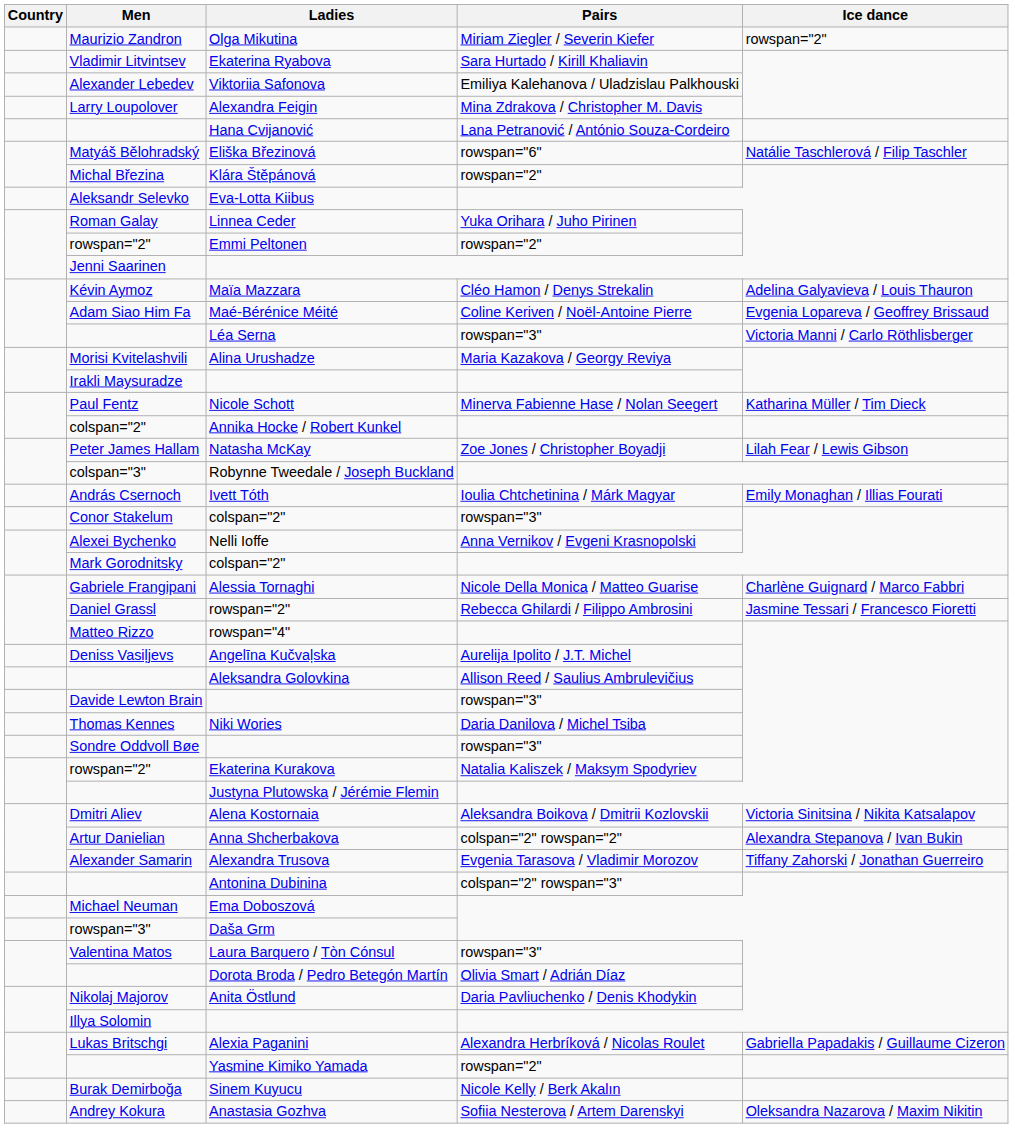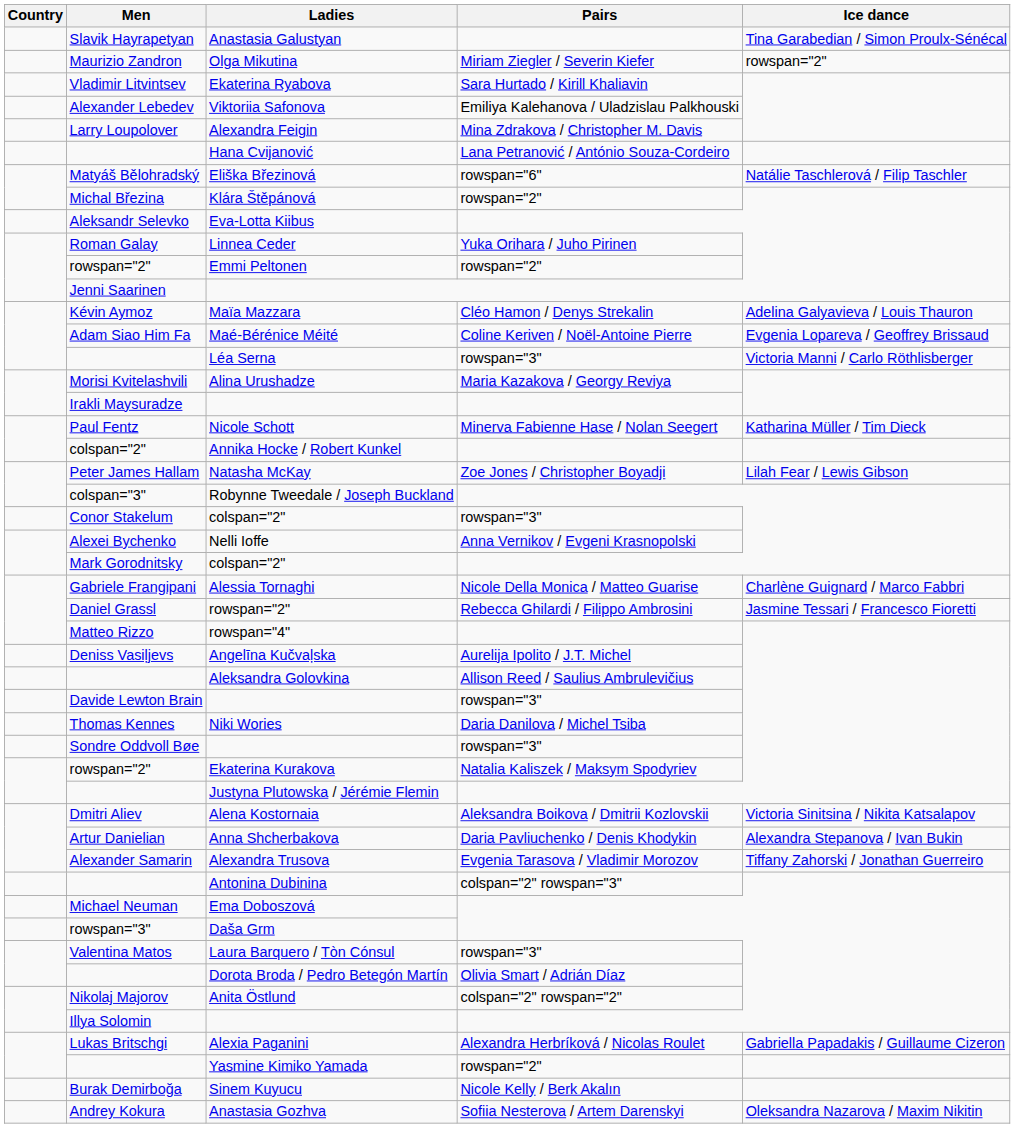+ row: (132, 38)
- row: (125, 495)
(541, 838) colspan="2" rowspan="2" -> (579, 838) Daria Pavliuchenko / Denis Khodykin
(579, 997) Daria Pavliuchenko / Denis Khodykin -> (541, 997) colspan="2" rowspan="2"
